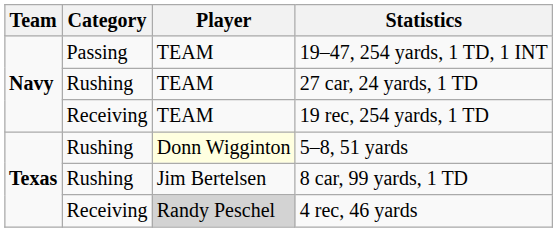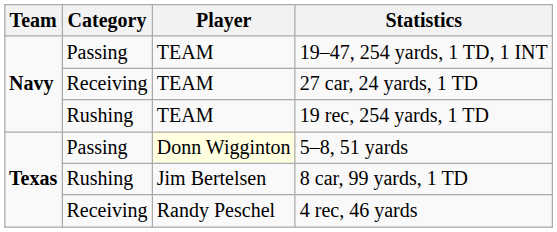(100, 83) Rushing -> (107, 83) Receiving
(107, 115) Receiving -> (100, 115) Rushing
(100, 147) Rushing -> (97, 147) Passing
(216, 210) lightgrey background -> (216, 210) no background
